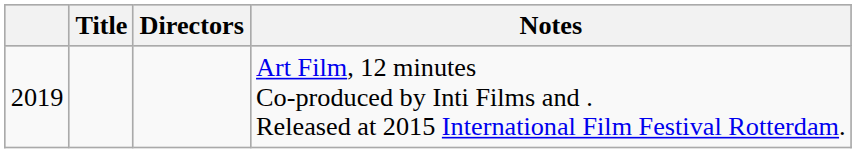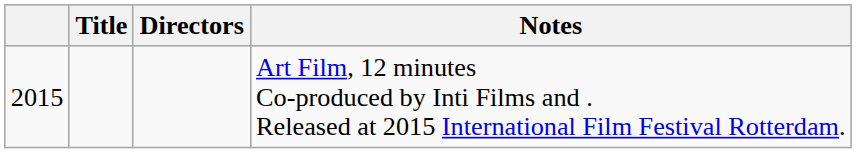(37, 96) 2019 -> (37, 96) 2015
